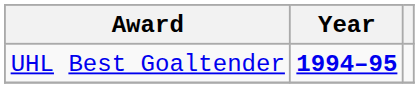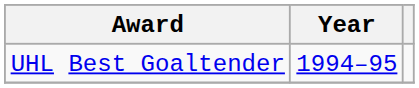(347, 64) bold -> (347, 64) normal
